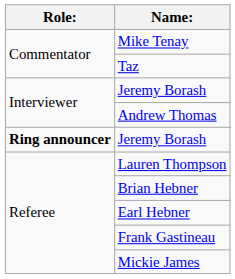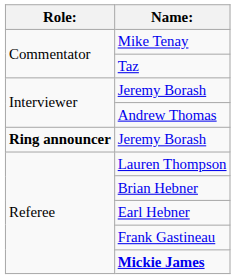(159, 261) normal -> (161, 261) bold
